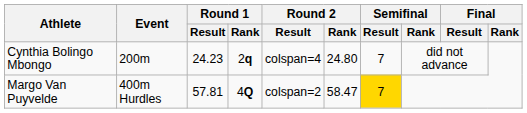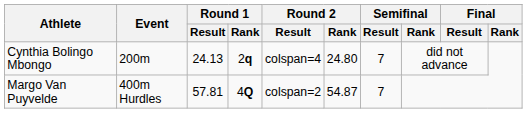(208, 59) 24.23 -> (208, 59) 24.13
(342, 92) 58.47 -> (342, 92) 54.87
(381, 92) gold background -> (381, 92) no background
